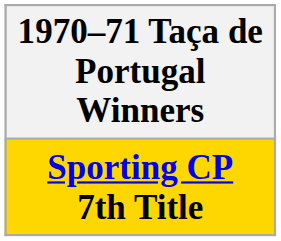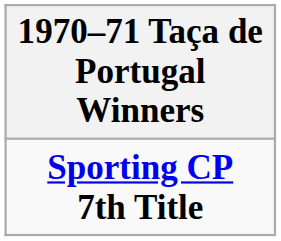(140, 186) gold background -> (140, 186) no background
